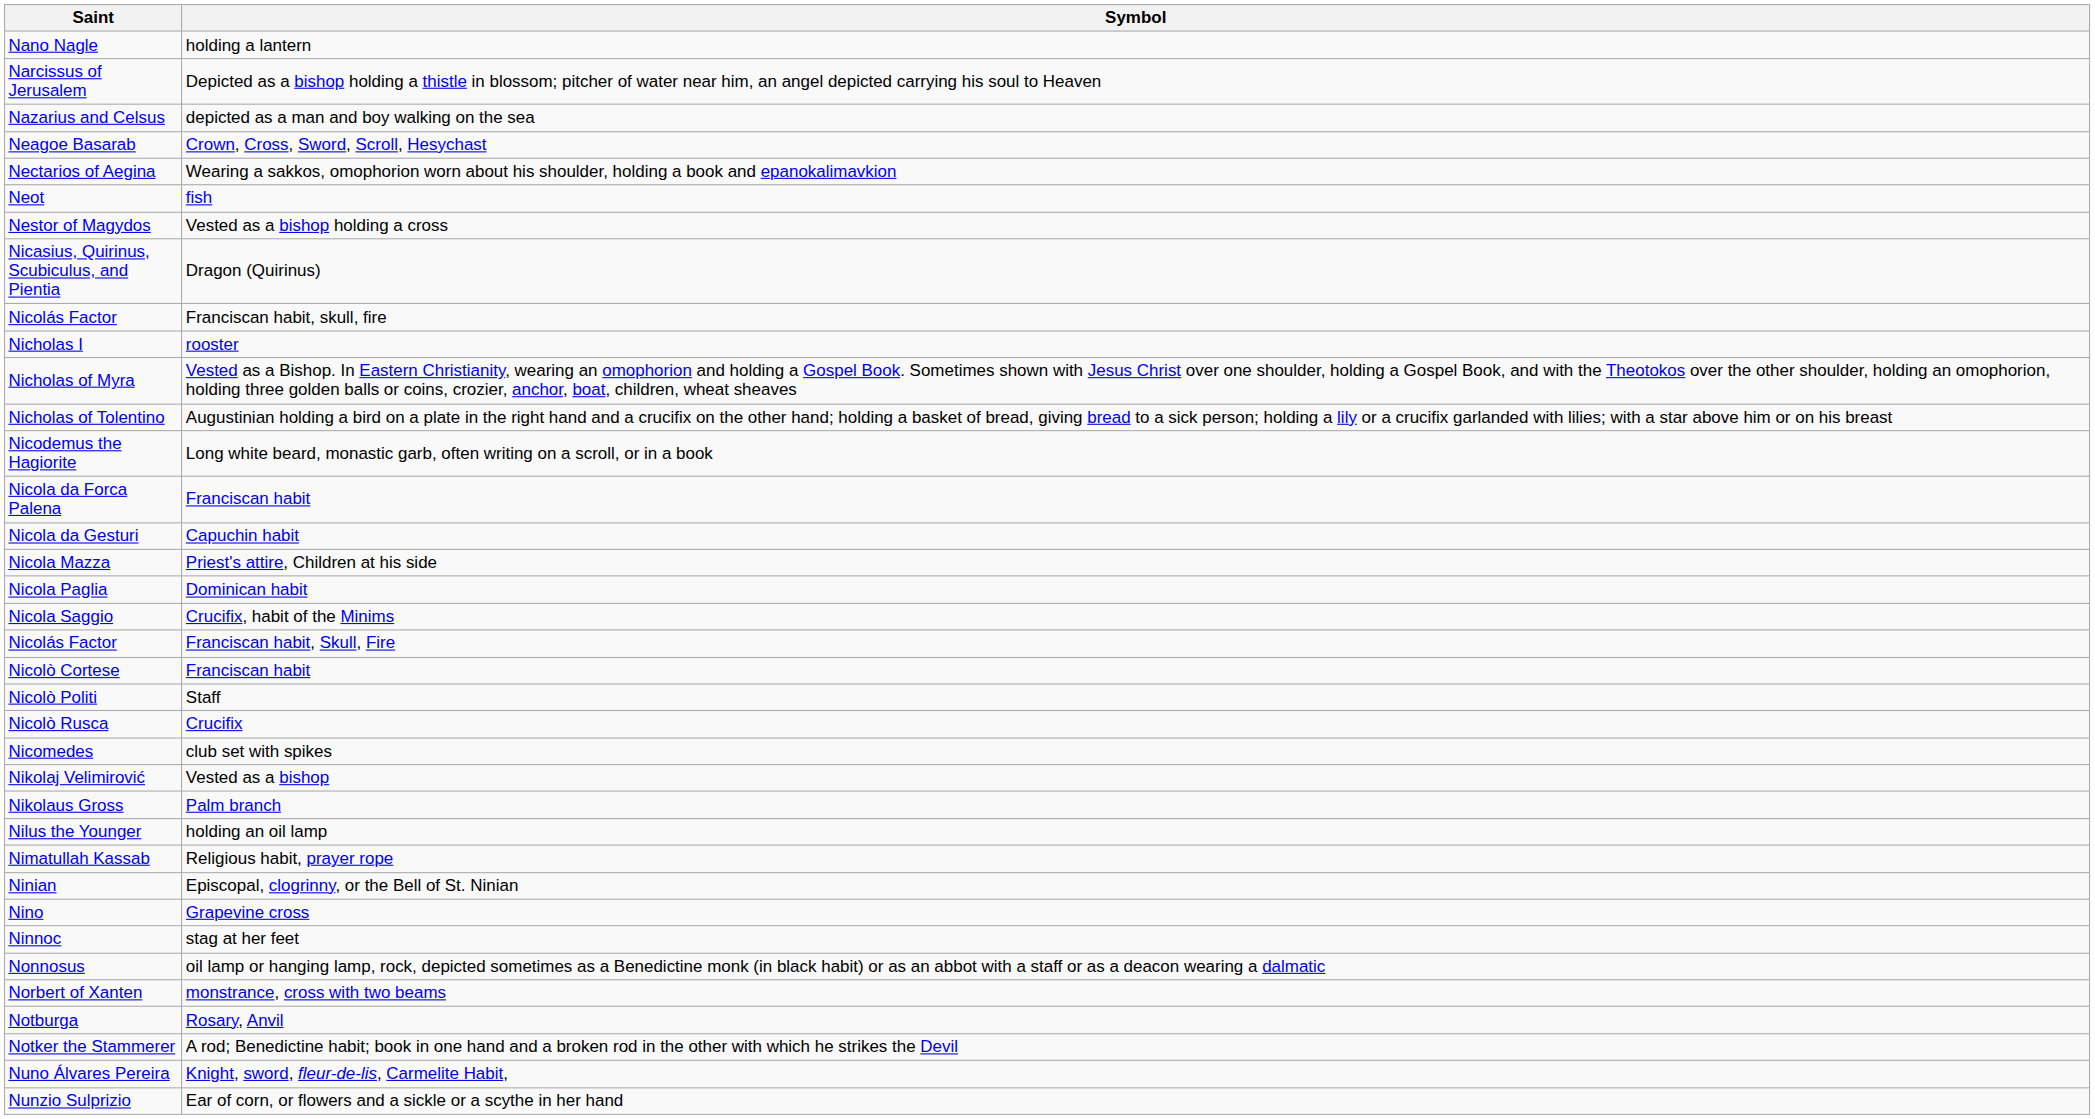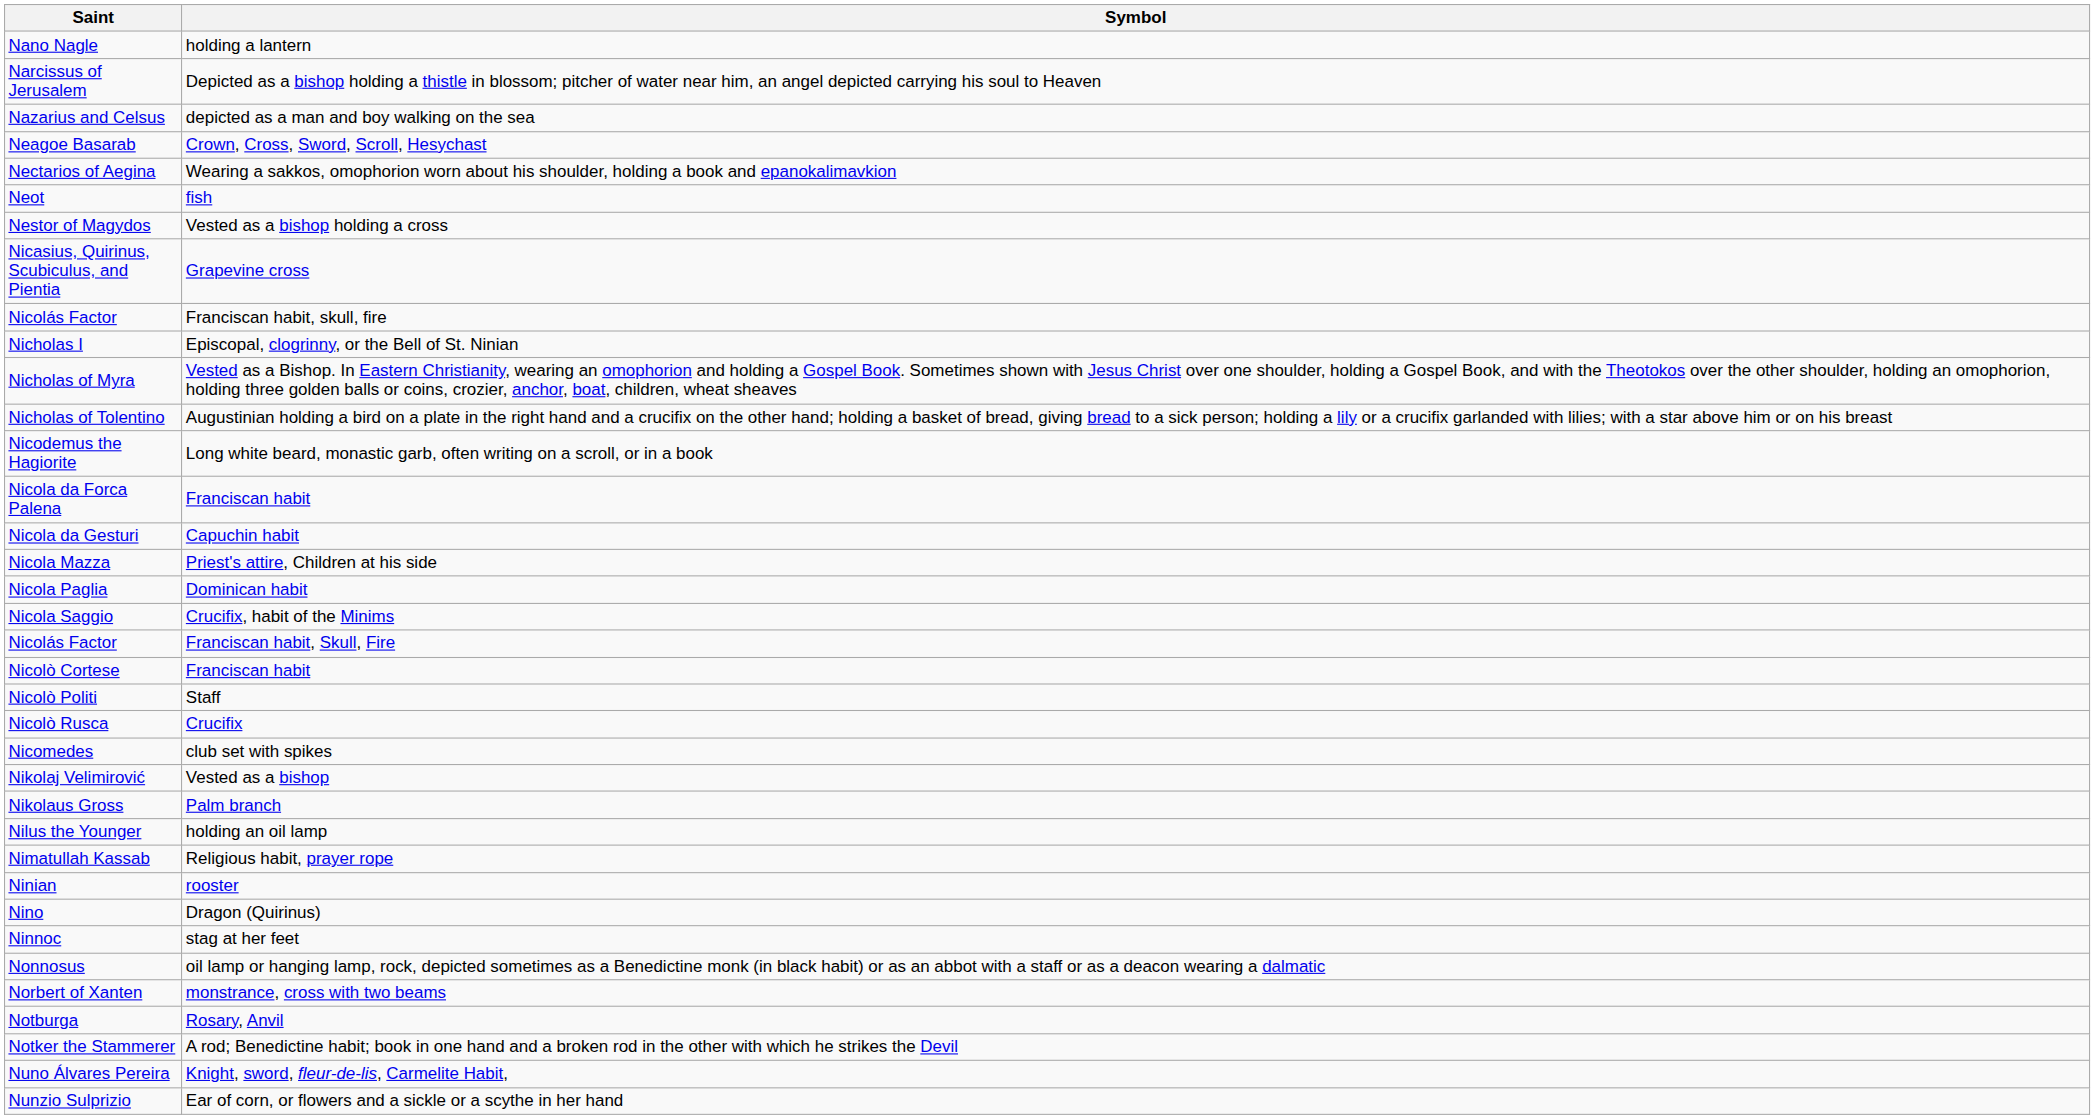(253, 271) Dragon (Quirinus) -> (248, 271) Grapevine cross
(212, 344) rooster -> (352, 344) Episcopal, clogrinny, or the Bell of St. Ninian
(352, 885) Episcopal, clogrinny, or the Bell of St. Ninian -> (212, 885) rooster
(248, 912) Grapevine cross -> (253, 912) Dragon (Quirinus)
